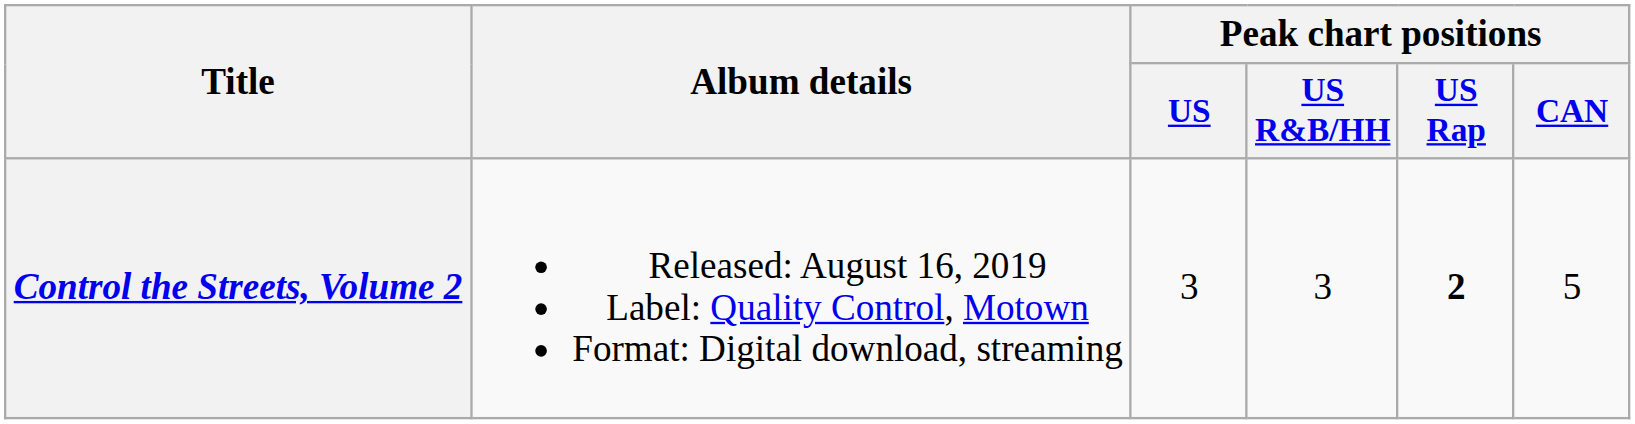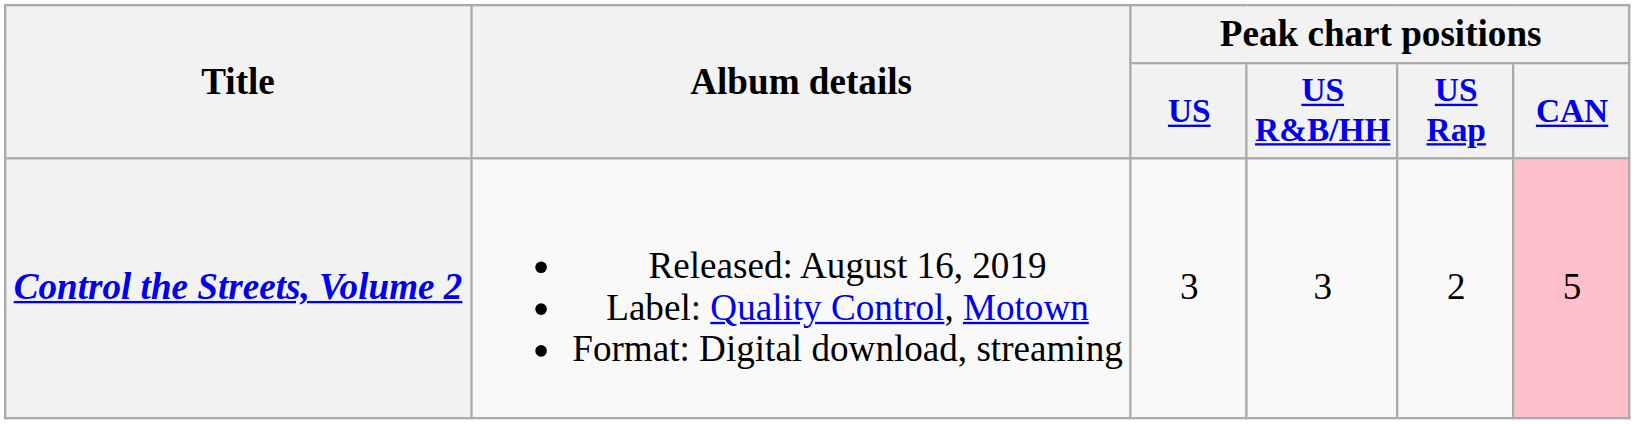(1456, 287) bold -> (1456, 287) normal
(1572, 287) no background -> (1572, 287) pink background
